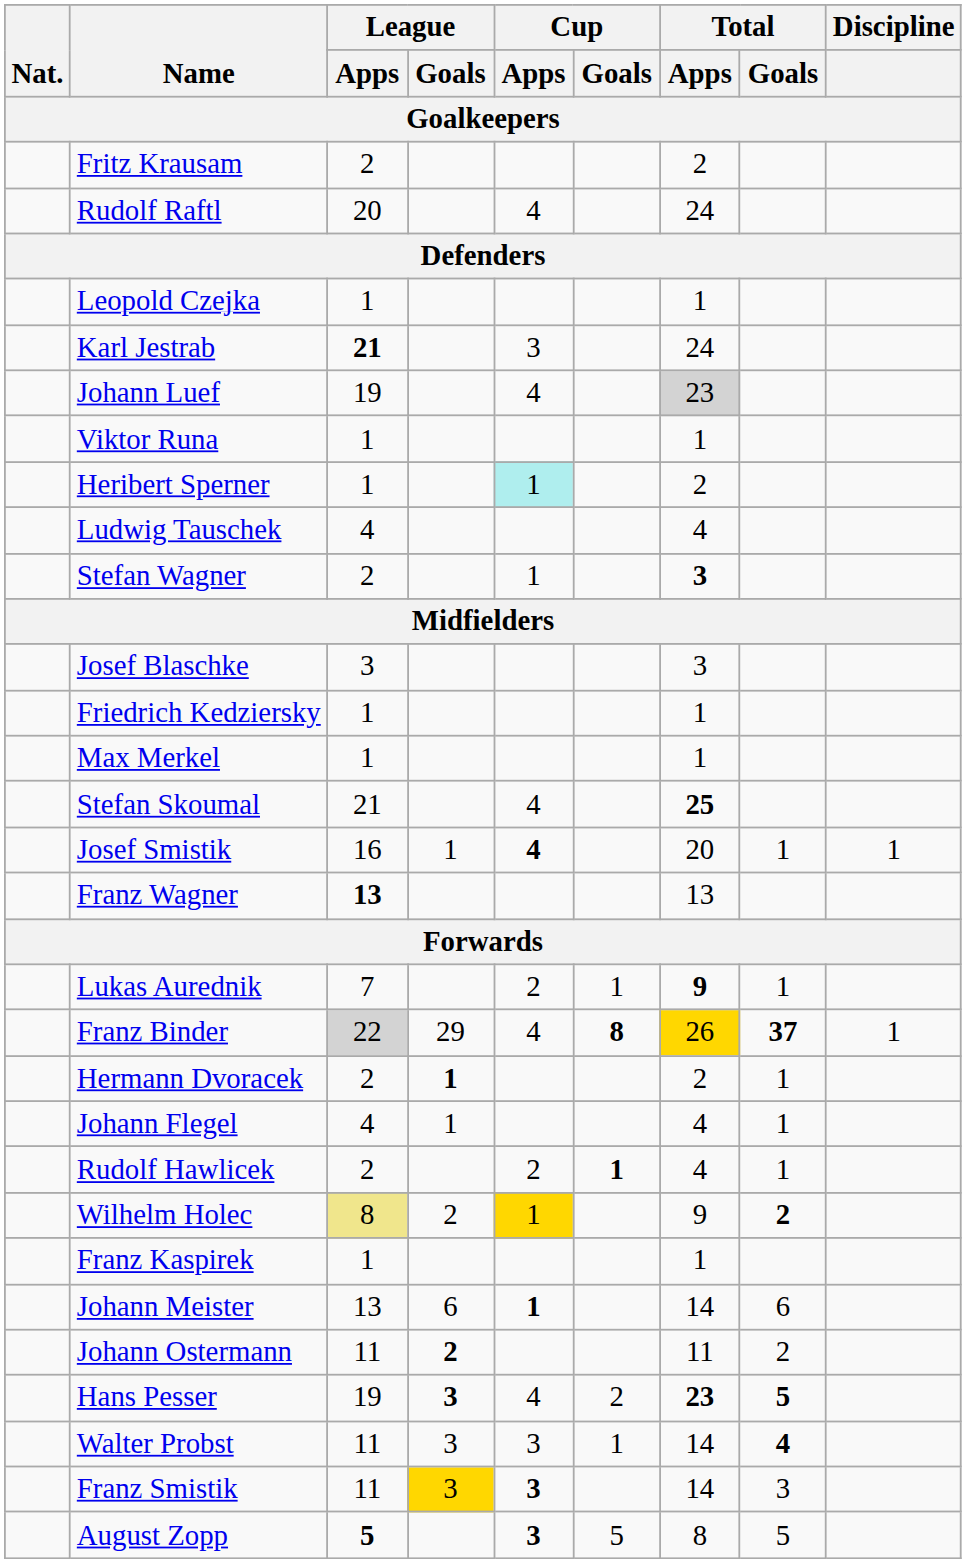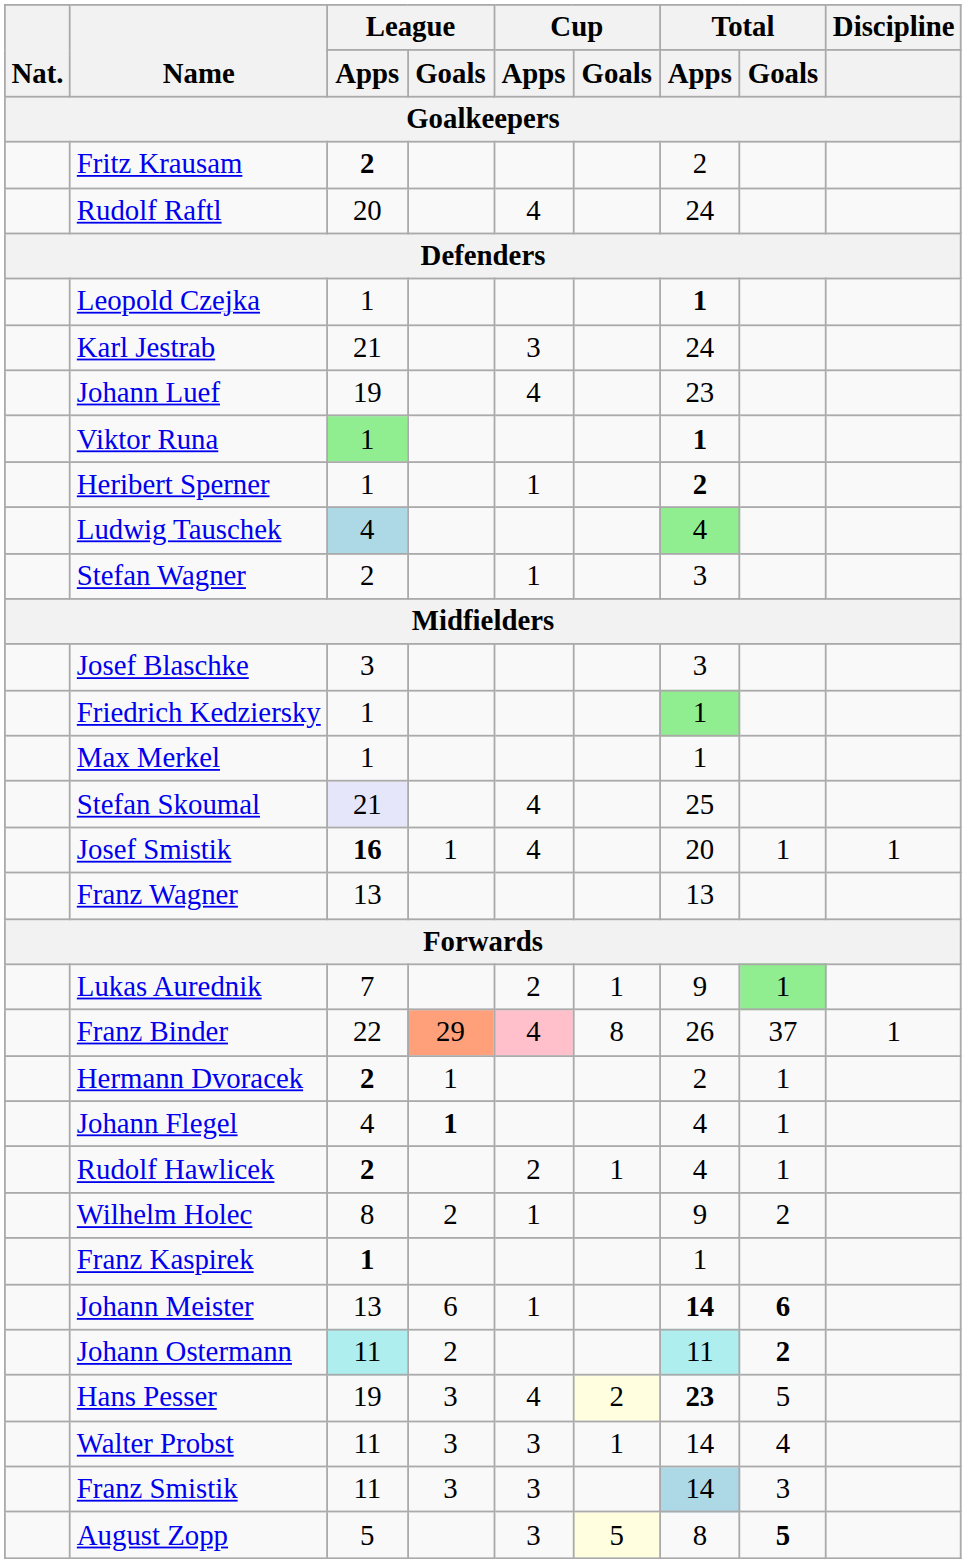(367, 164) normal -> (367, 164) bold
(700, 301) normal -> (700, 301) bold
(367, 347) bold -> (367, 347) normal
(700, 392) lightgrey background -> (700, 392) no background
(367, 438) no background -> (367, 438) lightgreen background
(700, 438) normal -> (700, 438) bold
(534, 484) paleturquoise background -> (534, 484) no background
(700, 484) normal -> (700, 484) bold
(367, 529) no background -> (367, 529) lightblue background
(700, 529) no background -> (700, 529) lightgreen background
(700, 575) bold -> (700, 575) normal
(700, 712) no background -> (700, 712) lightgreen background
(367, 803) no background -> (367, 803) lavender background
(700, 803) bold -> (700, 803) normal
(367, 849) normal -> (367, 849) bold
(534, 849) bold -> (534, 849) normal
(367, 895) bold -> (367, 895) normal
(700, 986) bold -> (700, 986) normal
(783, 986) no background -> (783, 986) lightgreen background
(367, 1032) lightgrey background -> (367, 1032) no background
(450, 1032) no background -> (450, 1032) lightsalmon background
(534, 1032) no background -> (534, 1032) pink background
(617, 1032) bold -> (617, 1032) normal
(700, 1032) gold background -> (700, 1032) no background
(783, 1032) bold -> (783, 1032) normal
(367, 1077) normal -> (367, 1077) bold
(450, 1077) bold -> (450, 1077) normal
(450, 1123) normal -> (450, 1123) bold
(367, 1169) normal -> (367, 1169) bold
(617, 1169) bold -> (617, 1169) normal
(367, 1214) khaki background -> (367, 1214) no background
(534, 1214) gold background -> (534, 1214) no background
(783, 1214) bold -> (783, 1214) normal
(367, 1260) normal -> (367, 1260) bold
(534, 1306) bold -> (534, 1306) normal
(700, 1306) normal -> (700, 1306) bold
(783, 1306) normal -> (783, 1306) bold
(367, 1351) no background -> (367, 1351) paleturquoise background
(450, 1351) bold -> (450, 1351) normal
(700, 1351) no background -> (700, 1351) paleturquoise background
(783, 1351) normal -> (783, 1351) bold
(450, 1397) bold -> (450, 1397) normal
(617, 1397) no background -> (617, 1397) lightyellow background
(783, 1397) bold -> (783, 1397) normal
(783, 1443) bold -> (783, 1443) normal
(450, 1488) gold background -> (450, 1488) no background
(534, 1488) bold -> (534, 1488) normal
(700, 1488) no background -> (700, 1488) lightblue background
(367, 1534) bold -> (367, 1534) normal
(534, 1534) bold -> (534, 1534) normal
(617, 1534) no background -> (617, 1534) lightyellow background
(783, 1534) normal -> (783, 1534) bold
